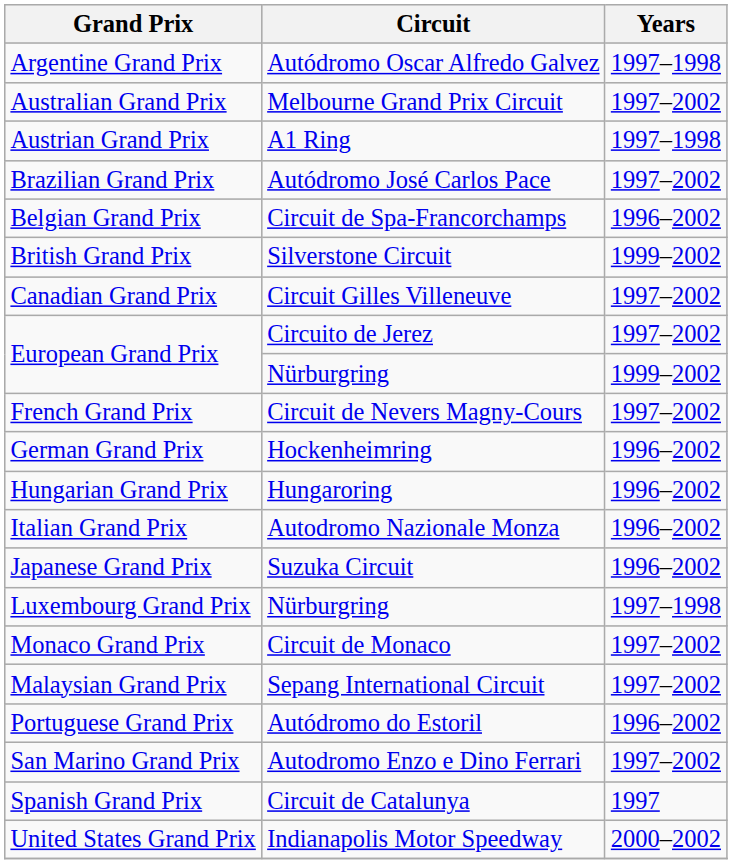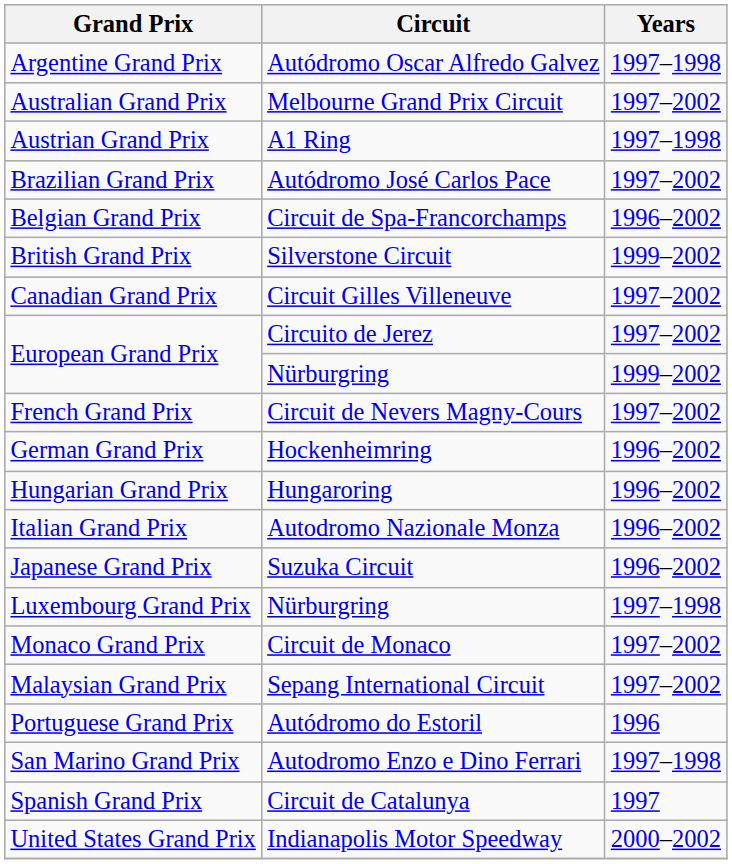(666, 722) 1996–2002 -> (635, 722) 1996
(666, 761) 1997–2002 -> (666, 761) 1997–1998
